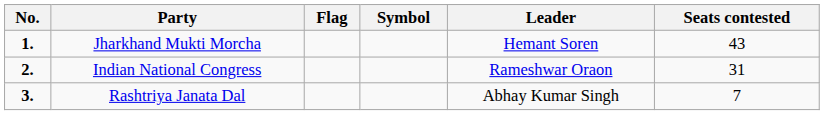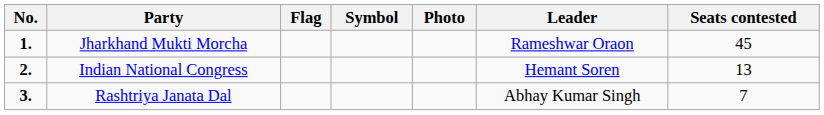+ column: (444, 17)
(551, 43) Hemant Soren -> (572, 43) Rameshwar Oraon
(737, 43) 43 -> (743, 43) 45
(551, 69) Rameshwar Oraon -> (572, 69) Hemant Soren
(737, 69) 31 -> (743, 69) 13
